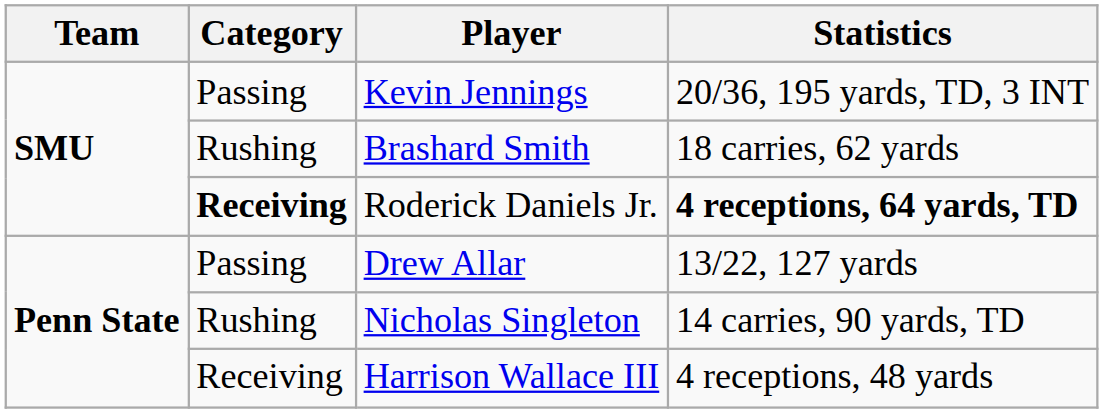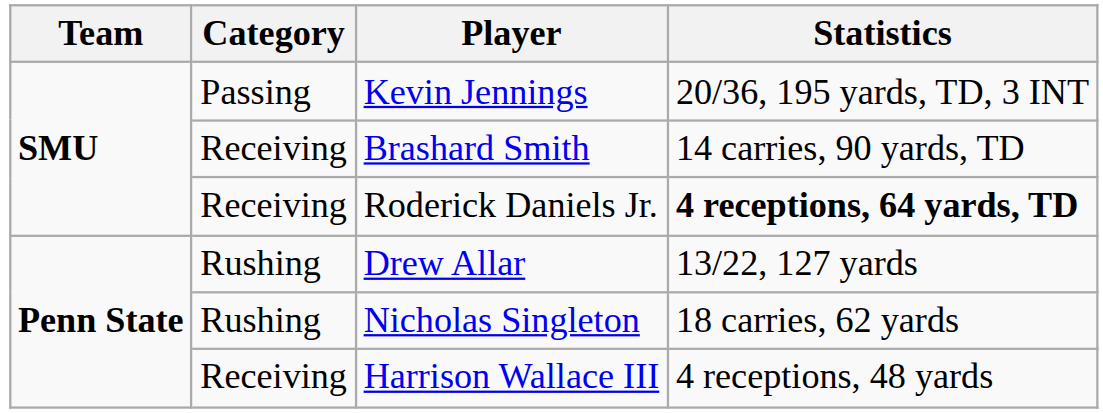(257, 148) Rushing -> (274, 148) Receiving
(817, 148) 18 carries, 62 yards -> (850, 148) 14 carries, 90 yards, TD
(272, 205) bold -> (274, 205) normal
(252, 262) Passing -> (261, 262) Rushing
(850, 320) 14 carries, 90 yards, TD -> (817, 320) 18 carries, 62 yards
